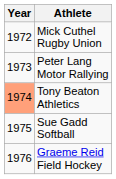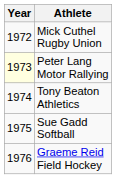(19, 67) no background -> (19, 67) lightyellow background
(19, 98) lightsalmon background -> (19, 98) no background
